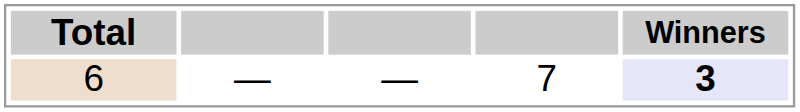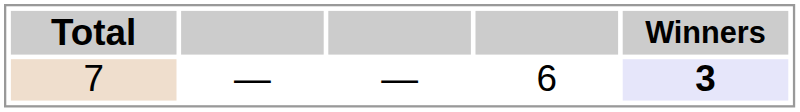(94, 79) 6 -> (94, 79) 7
(547, 79) 7 -> (547, 79) 6
